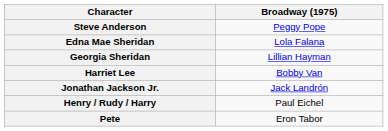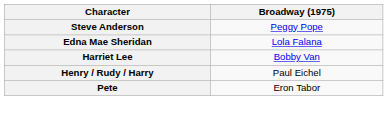- row: (110, 57)
- row: (110, 88)
